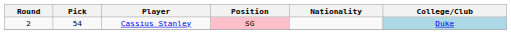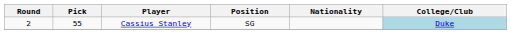(77, 23) 54 -> (77, 23) 55
(250, 23) pink background -> (250, 23) no background
